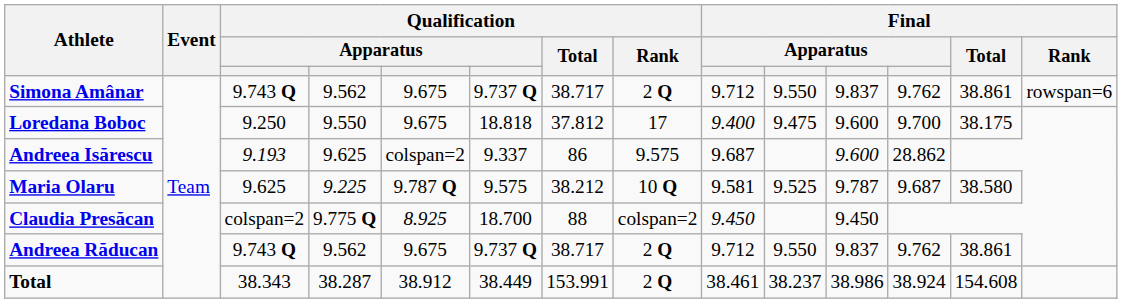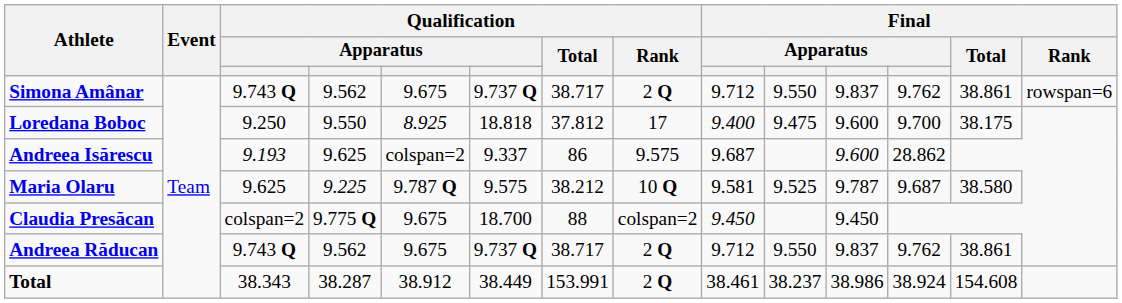(425, 123) 9.675 -> (425, 123) 8.925
(425, 218) 8.925 -> (425, 218) 9.675
